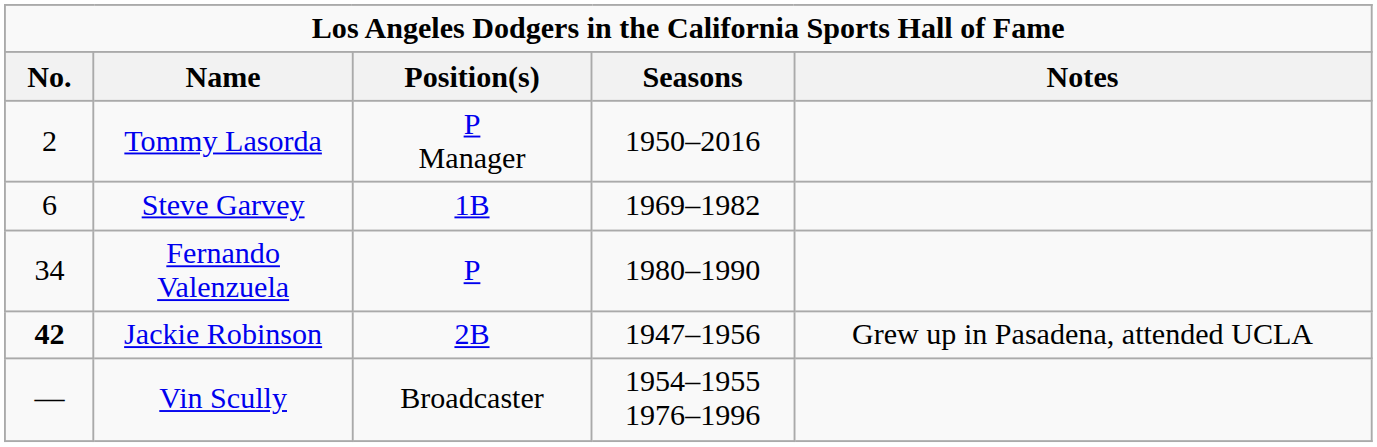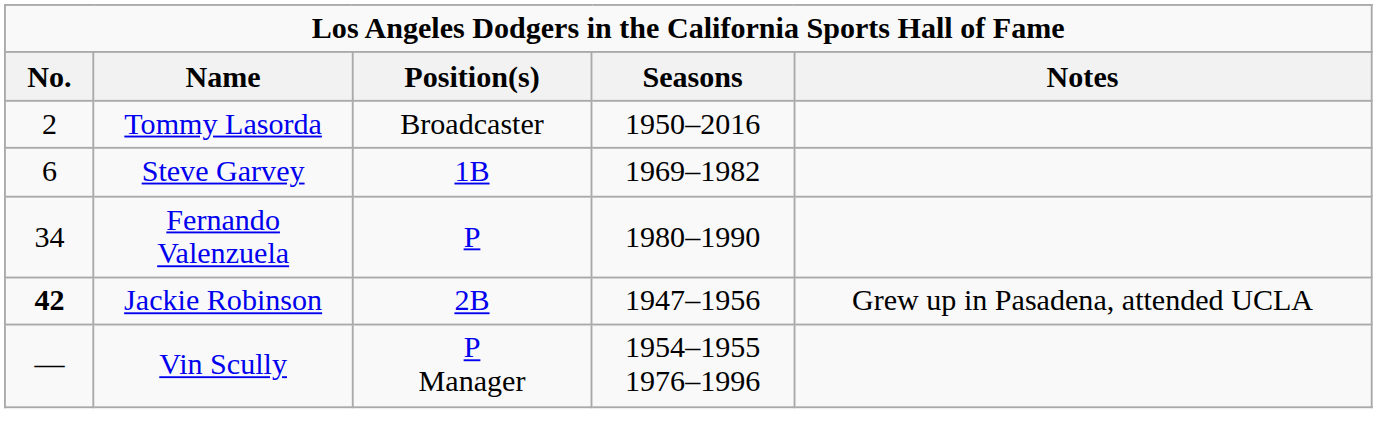(472, 140) P Manager -> (472, 123) Broadcaster
(472, 399) Broadcaster -> (472, 365) P Manager
